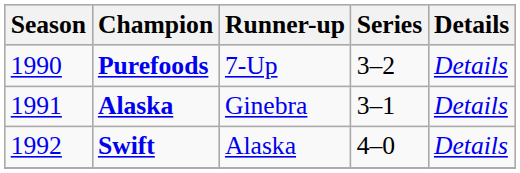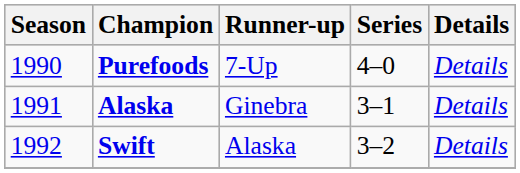(376, 65) 3–2 -> (376, 65) 4–0
(376, 146) 4–0 -> (376, 146) 3–2
